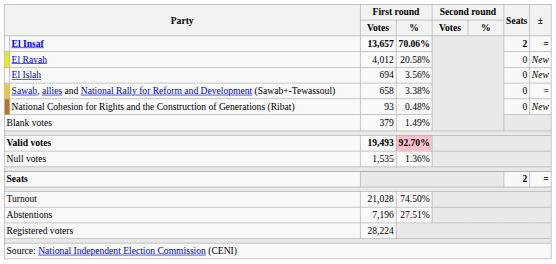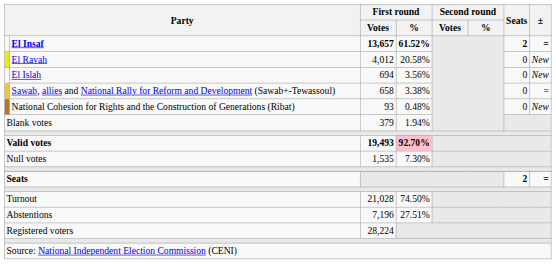(414, 44) 70.06% -> (414, 44) 61.52%
(417, 123) 1.49% -> (417, 123) 1.94%
(417, 159) 1.36% -> (417, 159) 7.30%
